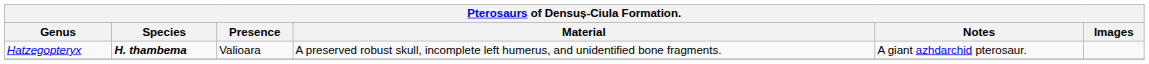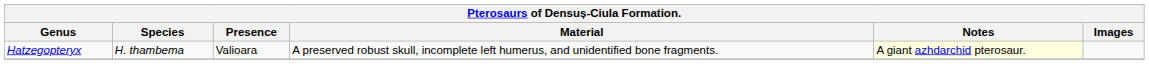(151, 50) bold -> (149, 50) normal
(952, 50) no background -> (951, 50) lightyellow background
